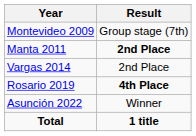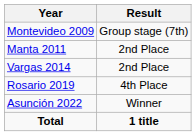(144, 49) bold -> (144, 49) normal
(144, 85) bold -> (144, 85) normal
